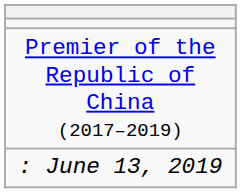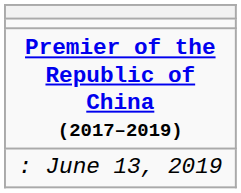(120, 87) normal -> (120, 88) bold
